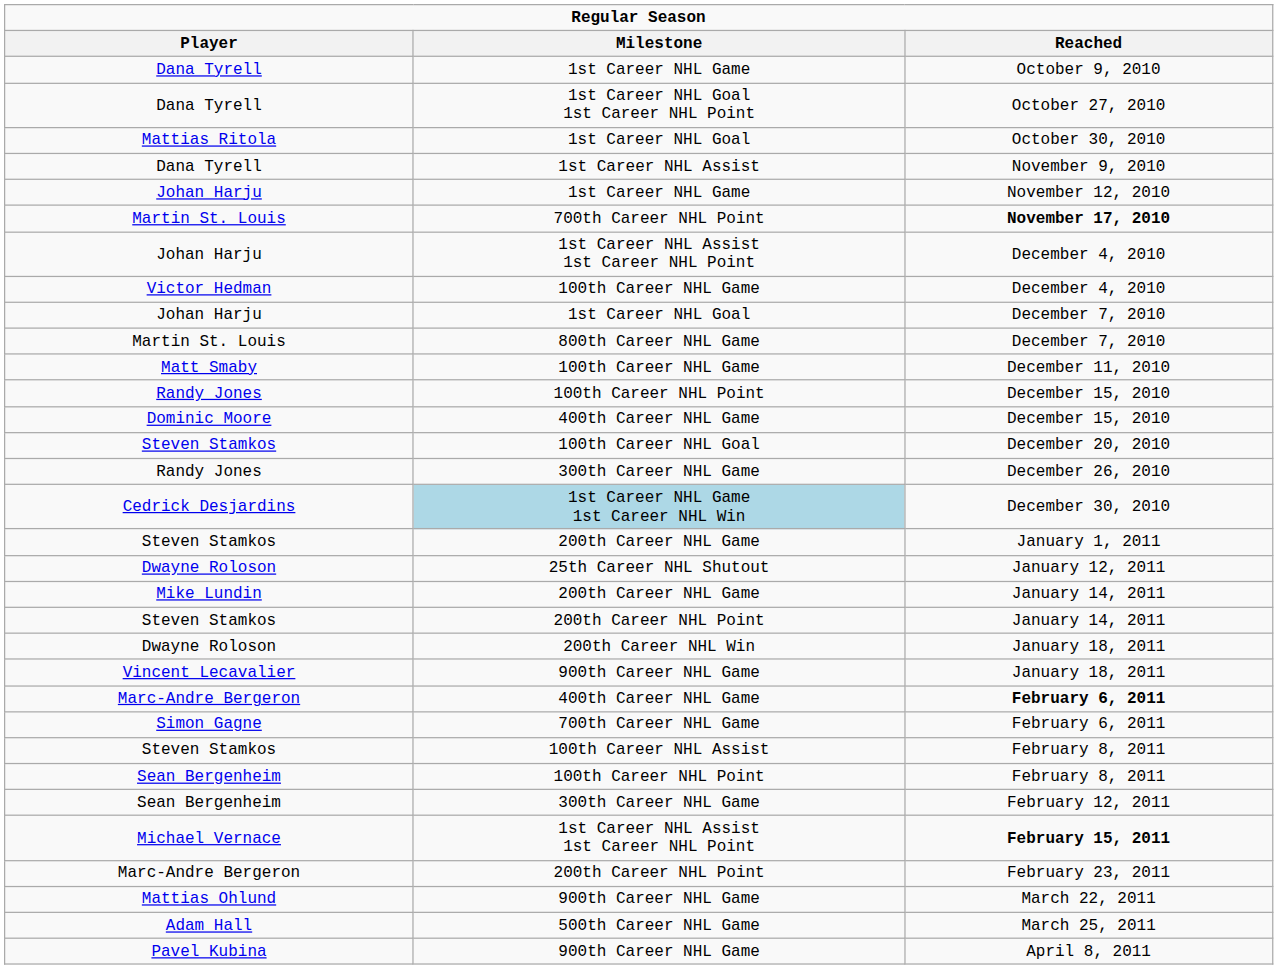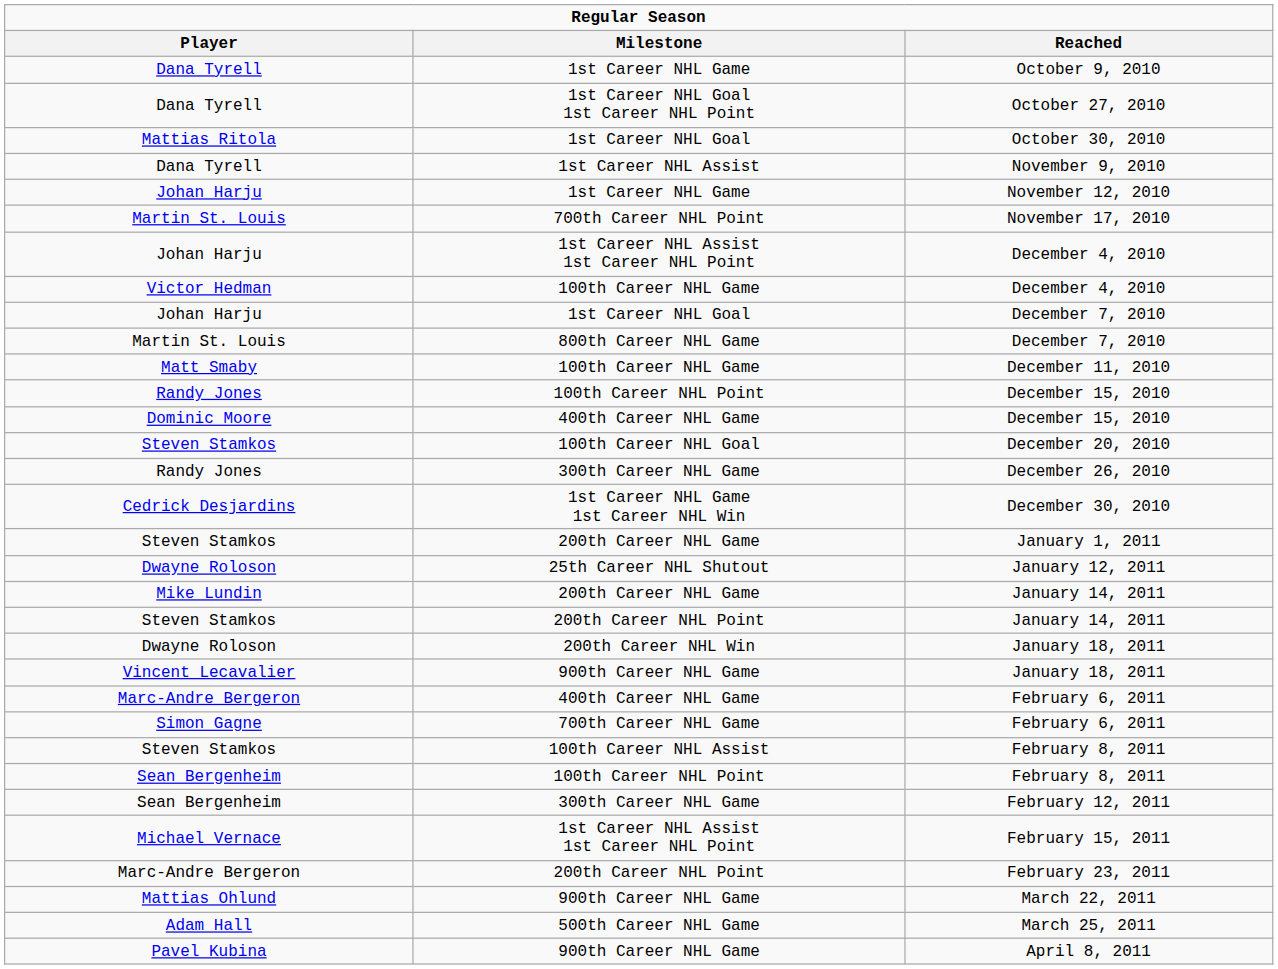(1089, 219) bold -> (1089, 219) normal
(659, 507) lightblue background -> (659, 507) no background
(1089, 698) bold -> (1089, 698) normal
(1089, 838) bold -> (1089, 838) normal
